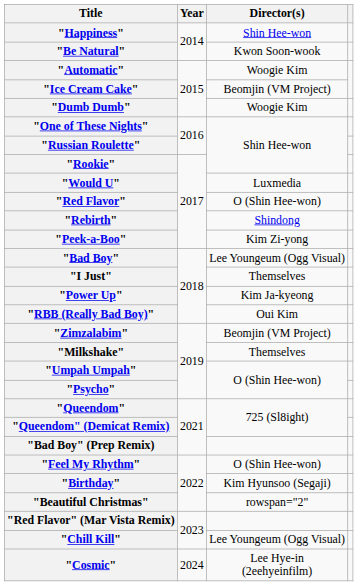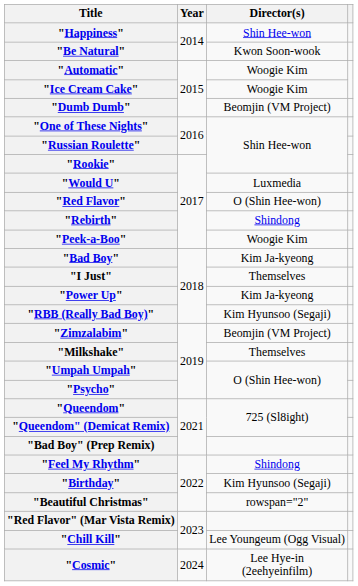(277, 88) Beomjin (VM Project) -> (277, 88) Woogie Kim
(277, 107) Woogie Kim -> (277, 107) Beomjin (VM Project)
(277, 239) Kim Zi-yong -> (277, 239) Woogie Kim
(277, 257) Lee Youngeum (Ogg Visual) -> (277, 257) Kim Ja-kyeong
(277, 314) Oui Kim -> (277, 314) Kim Hyunsoo (Segaji)
(277, 464) O (Shin Hee-won) -> (277, 464) Shindong
